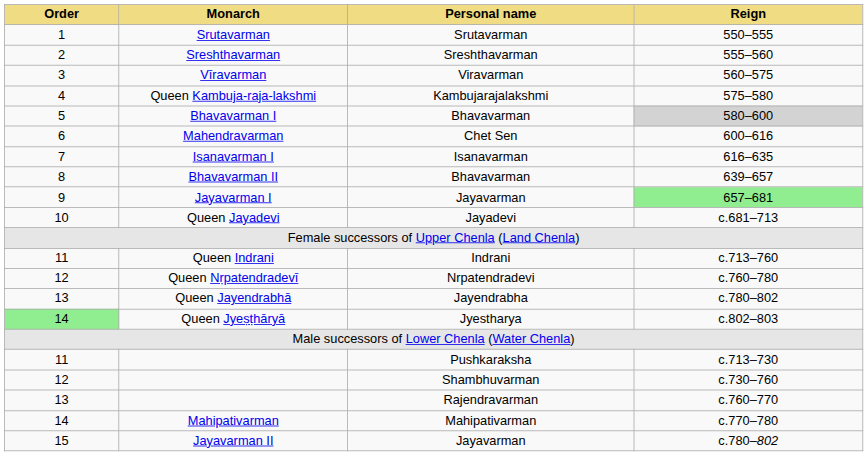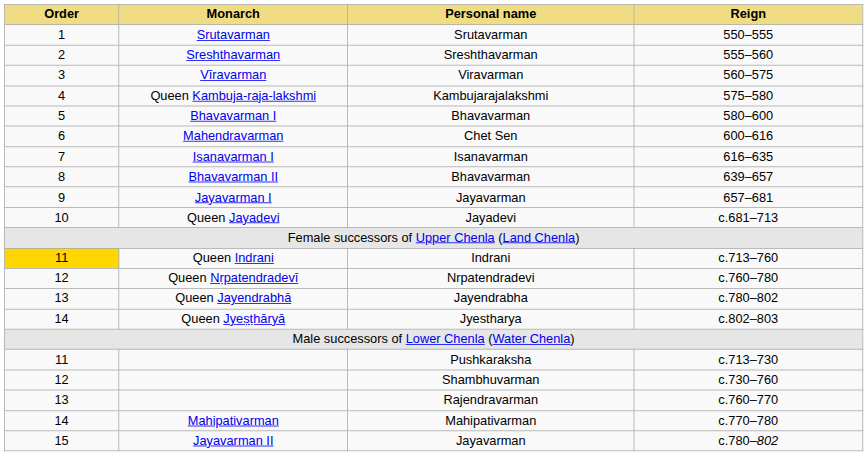(748, 116) lightgrey background -> (748, 116) no background
(748, 197) lightgreen background -> (748, 197) no background
(62, 258) no background -> (62, 258) gold background
(62, 319) lightgreen background -> (62, 319) no background
